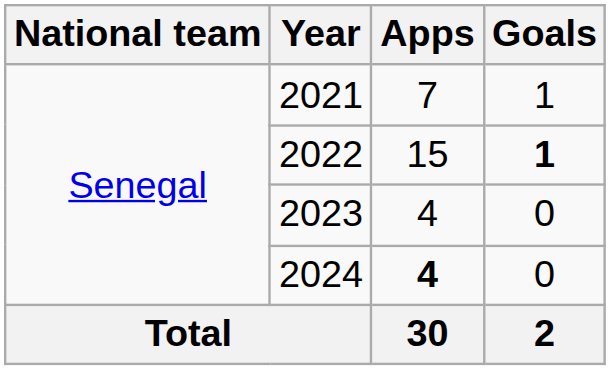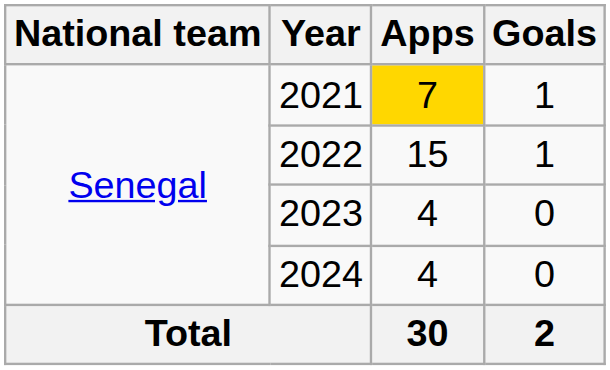(428, 94) no background -> (428, 94) gold background
(545, 154) bold -> (545, 154) normal
(428, 273) bold -> (428, 273) normal
